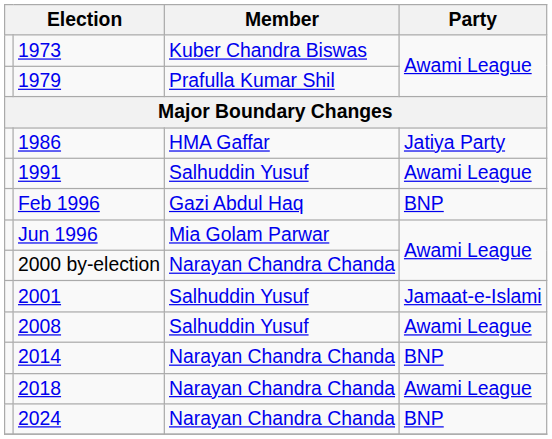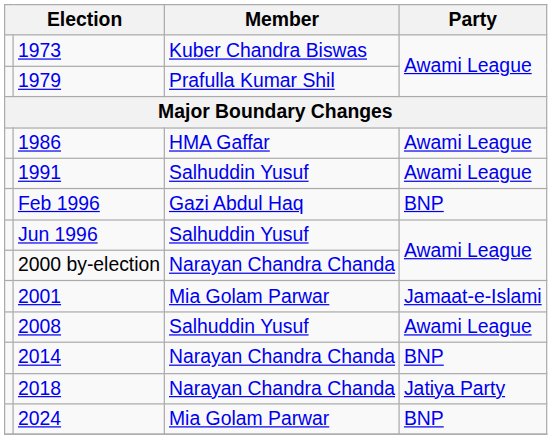(455, 142) Jatiya Party -> (468, 142) Awami League
(249, 234) Mia Golam Parwar -> (239, 234) Salhuddin Yusuf
(239, 296) Salhuddin Yusuf -> (249, 296) Mia Golam Parwar
(468, 388) Awami League -> (455, 388) Jatiya Party
(282, 419) Narayan Chandra Chanda -> (249, 419) Mia Golam Parwar
